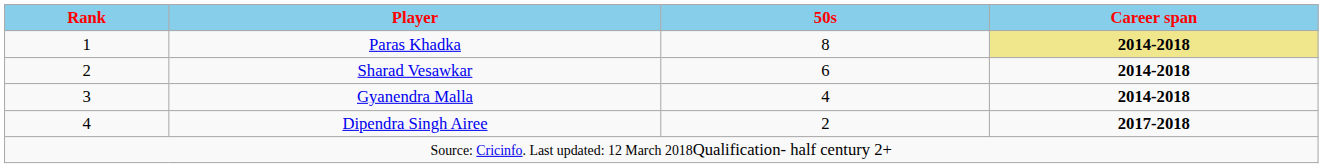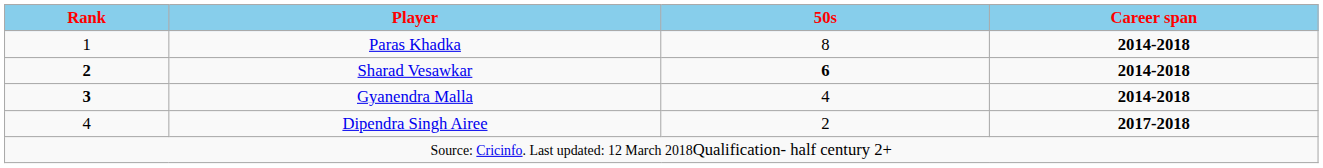(1154, 44) khaki background -> (1154, 44) no background
(87, 70) normal -> (87, 70) bold
(825, 70) normal -> (825, 70) bold
(87, 96) normal -> (87, 96) bold
